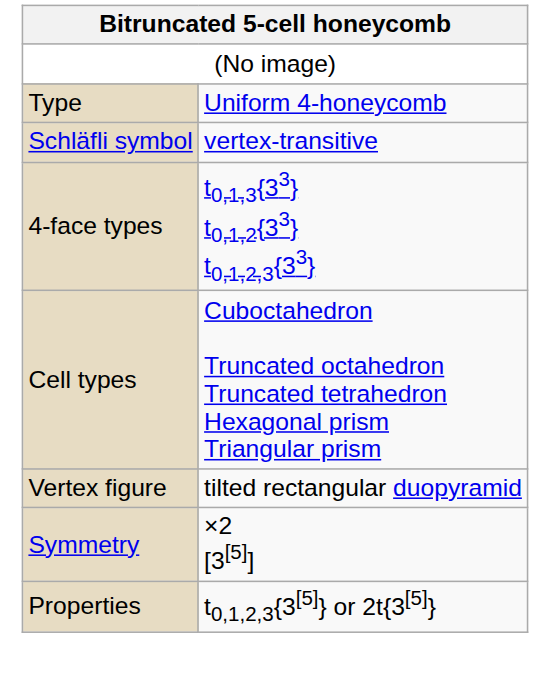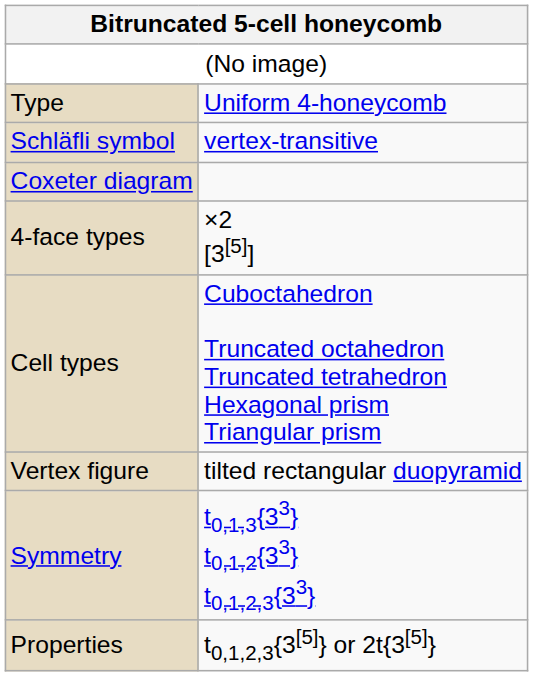+ row: (102, 180)
(260, 226) t0,1,3{33} t0,1,2{33} t0,1,2,3{33} -> (229, 237) ×2 [3[5]]
(229, 544) ×2 [3[5]] -> (260, 556) t0,1,3{33} t0,1,2{33} t0,1,2,3{33}
